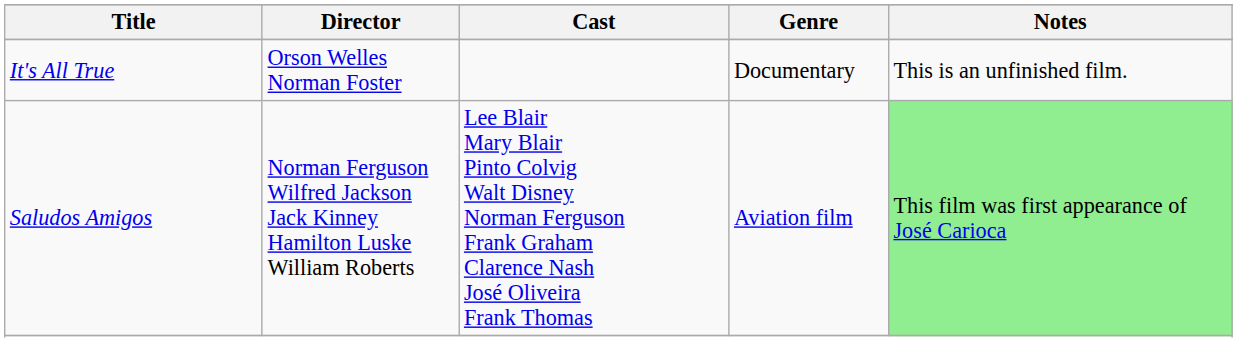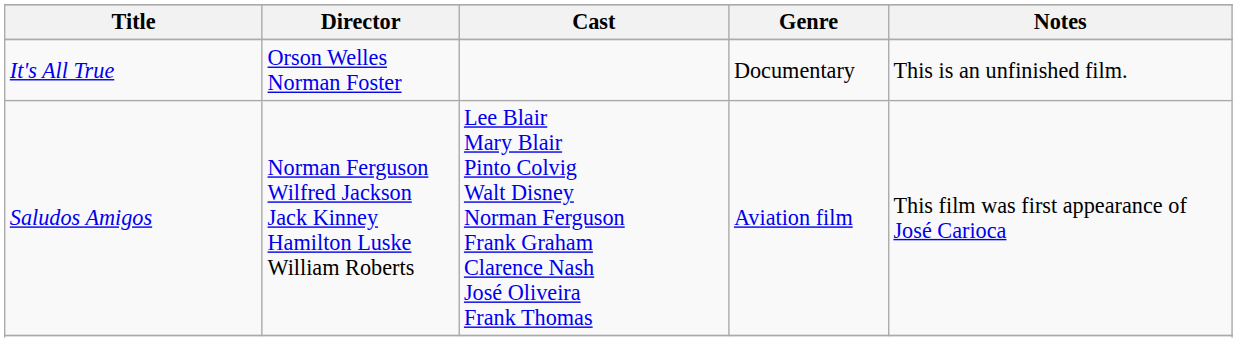(1040, 217) lightgreen background -> (1040, 217) no background
